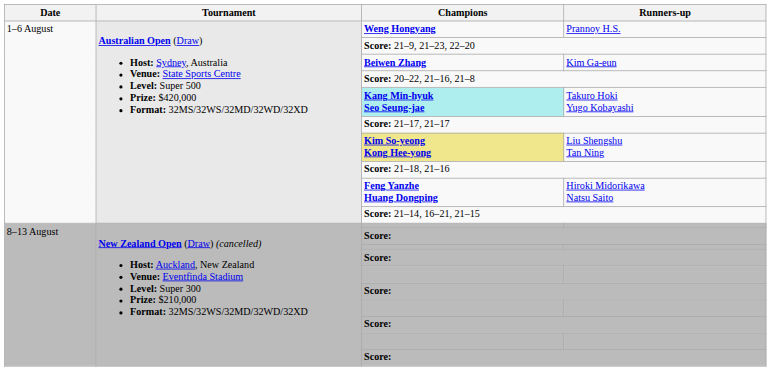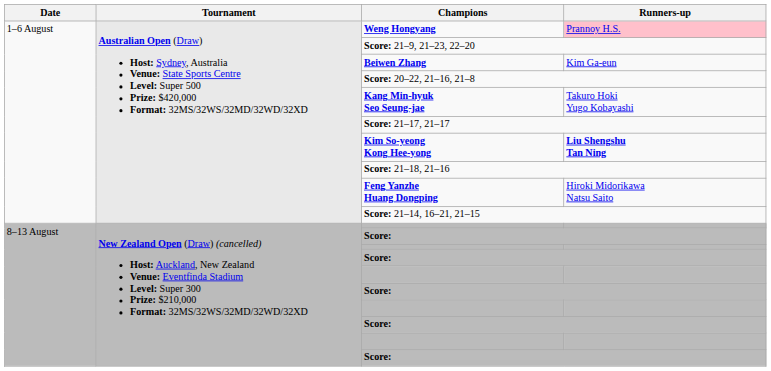(593, 29) no background -> (593, 29) pink background
(399, 101) paleturquoise background -> (399, 101) no background
(398, 147) khaki background -> (398, 147) no background
(594, 147) normal -> (596, 147) bold
